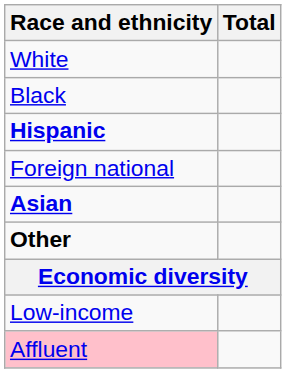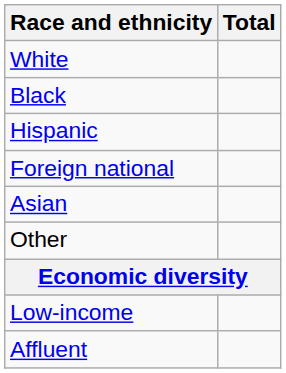(58, 131) bold -> (54, 131) normal
(41, 204) bold -> (39, 204) normal
(40, 240) bold -> (39, 240) normal
(49, 349) pink background -> (49, 349) no background
